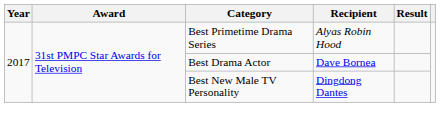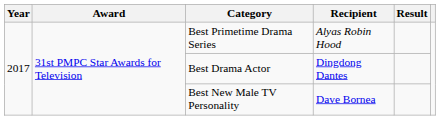(346, 62) Dave Bornea -> (339, 68) Dingdong Dantes
(339, 86) Dingdong Dantes -> (346, 99) Dave Bornea
